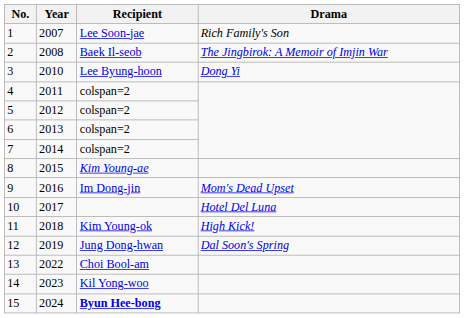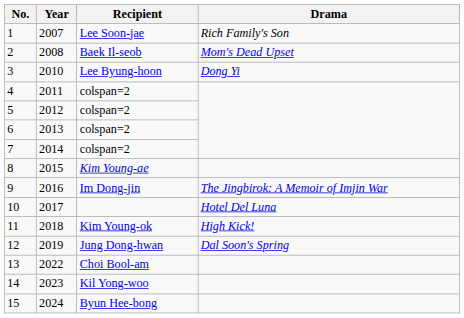(294, 52) The Jingbirok: A Memoir of Imjin War -> (247, 52) Mom's Dead Upset
(247, 187) Mom's Dead Upset -> (294, 187) The Jingbirok: A Memoir of Imjin War
(120, 303) bold -> (118, 303) normal
